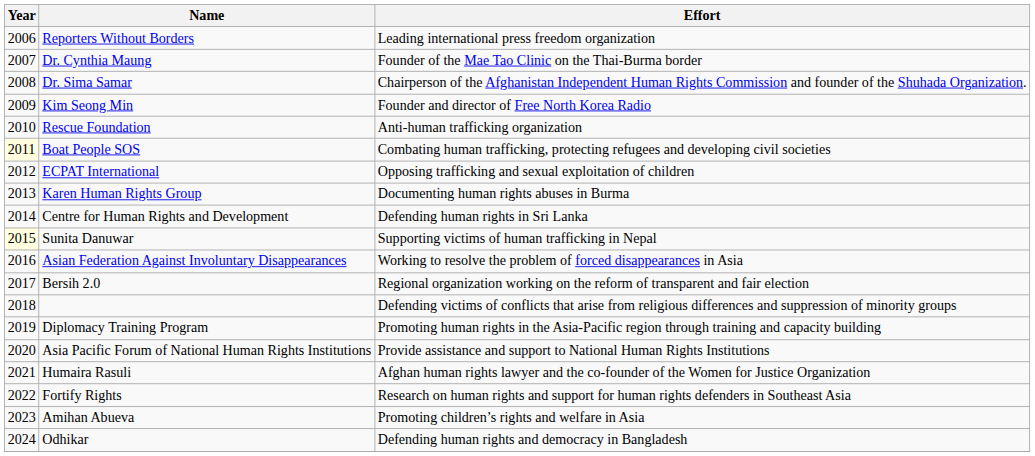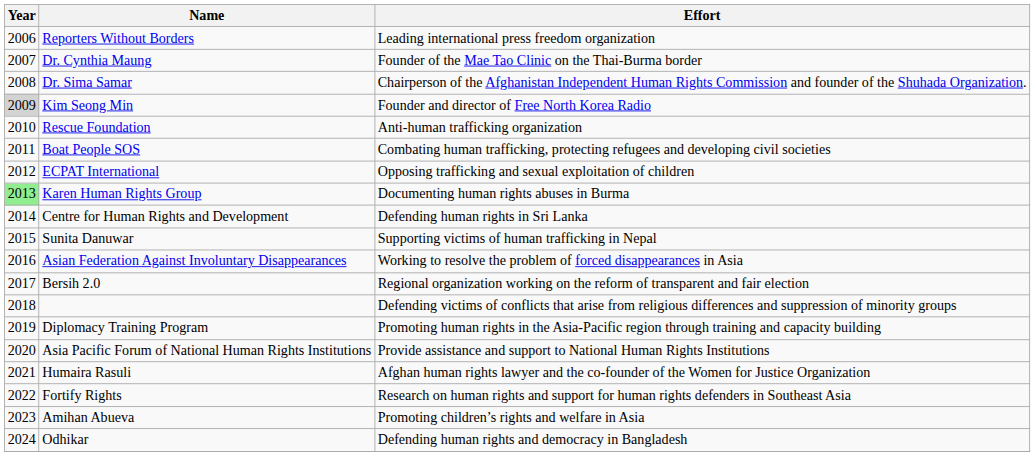(22, 104) no background -> (22, 104) lightgrey background
(22, 149) lightyellow background -> (22, 149) no background
(22, 194) no background -> (22, 194) lightgreen background
(22, 238) lightyellow background -> (22, 238) no background
